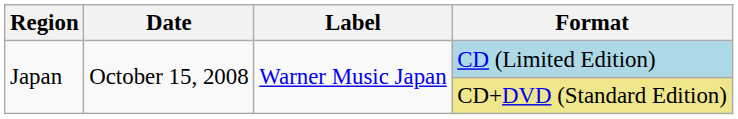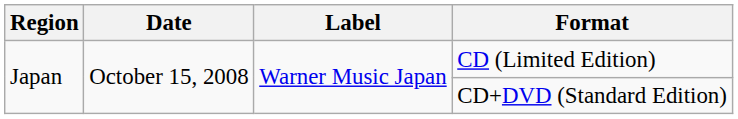(556, 58) lightblue background -> (556, 58) no background
(592, 95) khaki background -> (592, 95) no background
